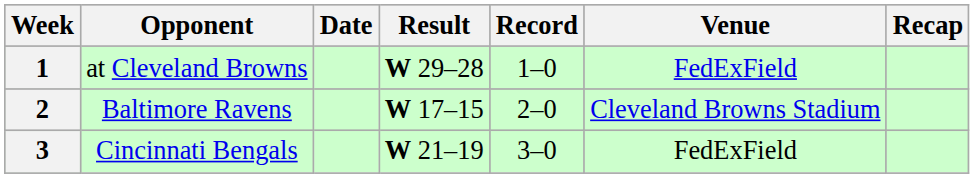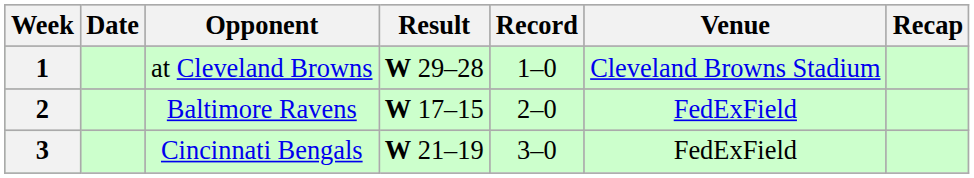columns swapped: (346, 25) <-> (197, 25)
(735, 67) FedExField -> (735, 67) Cleveland Browns Stadium
(735, 109) Cleveland Browns Stadium -> (735, 109) FedExField
